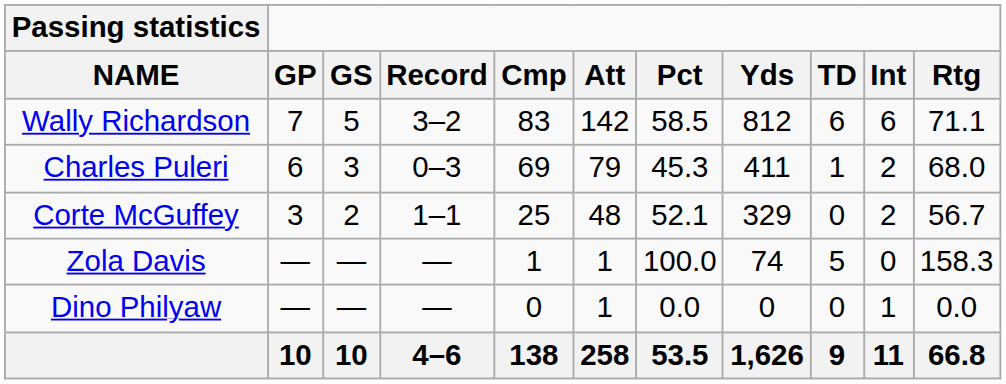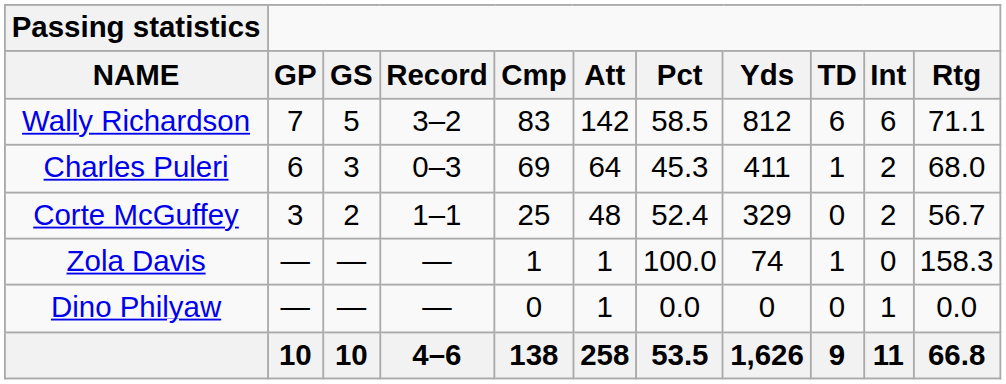(605, 167) 79 -> (605, 167) 64
(680, 214) 52.1 -> (680, 214) 52.4
(837, 261) 5 -> (837, 261) 1
